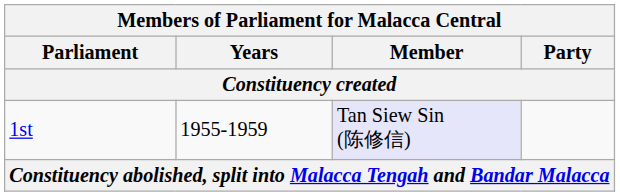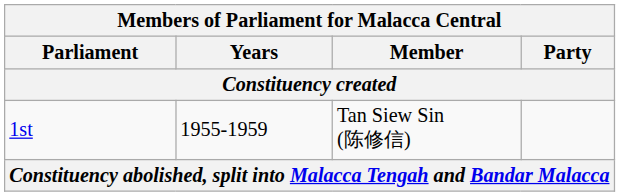(390, 128) lavender background -> (390, 128) no background
